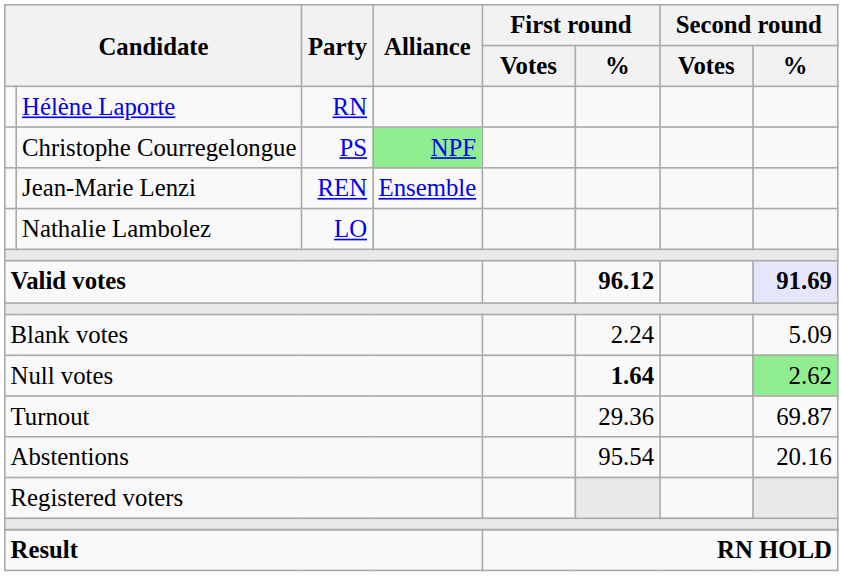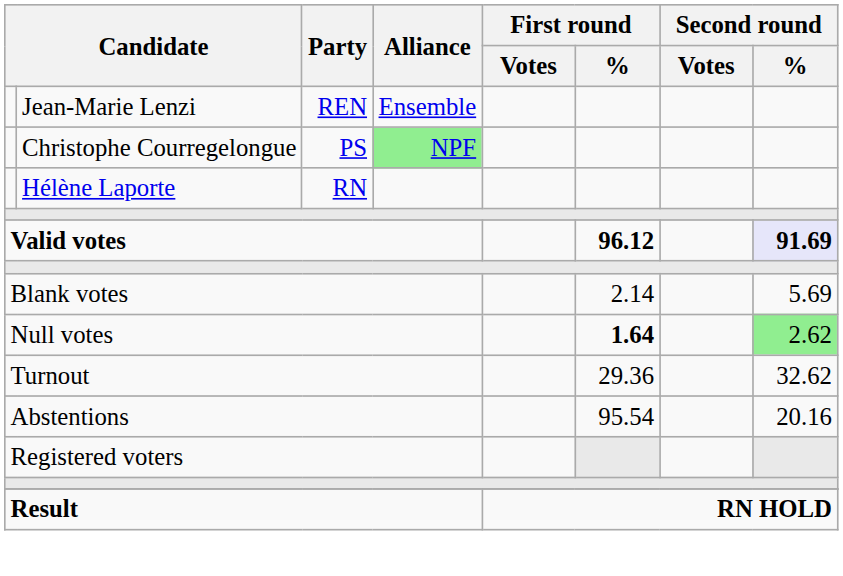rows swapped: (99, 106) <-> (109, 188)
- row: (117, 229)
(632, 334) 2.24 -> (632, 293) 2.14
(810, 334) 5.09 -> (810, 293) 5.69
(804, 415) 69.87 -> (804, 374) 32.62
